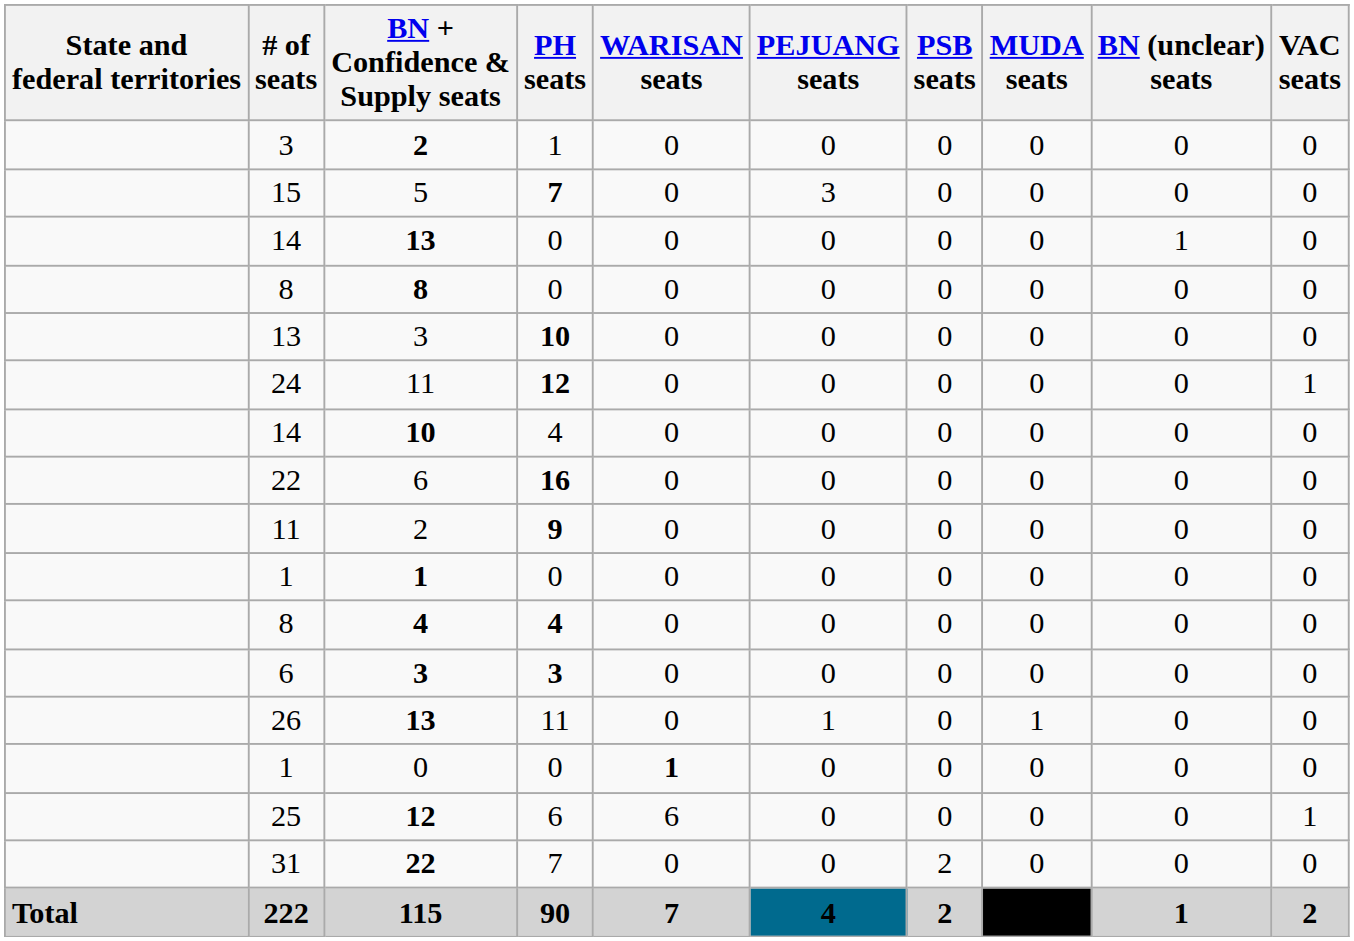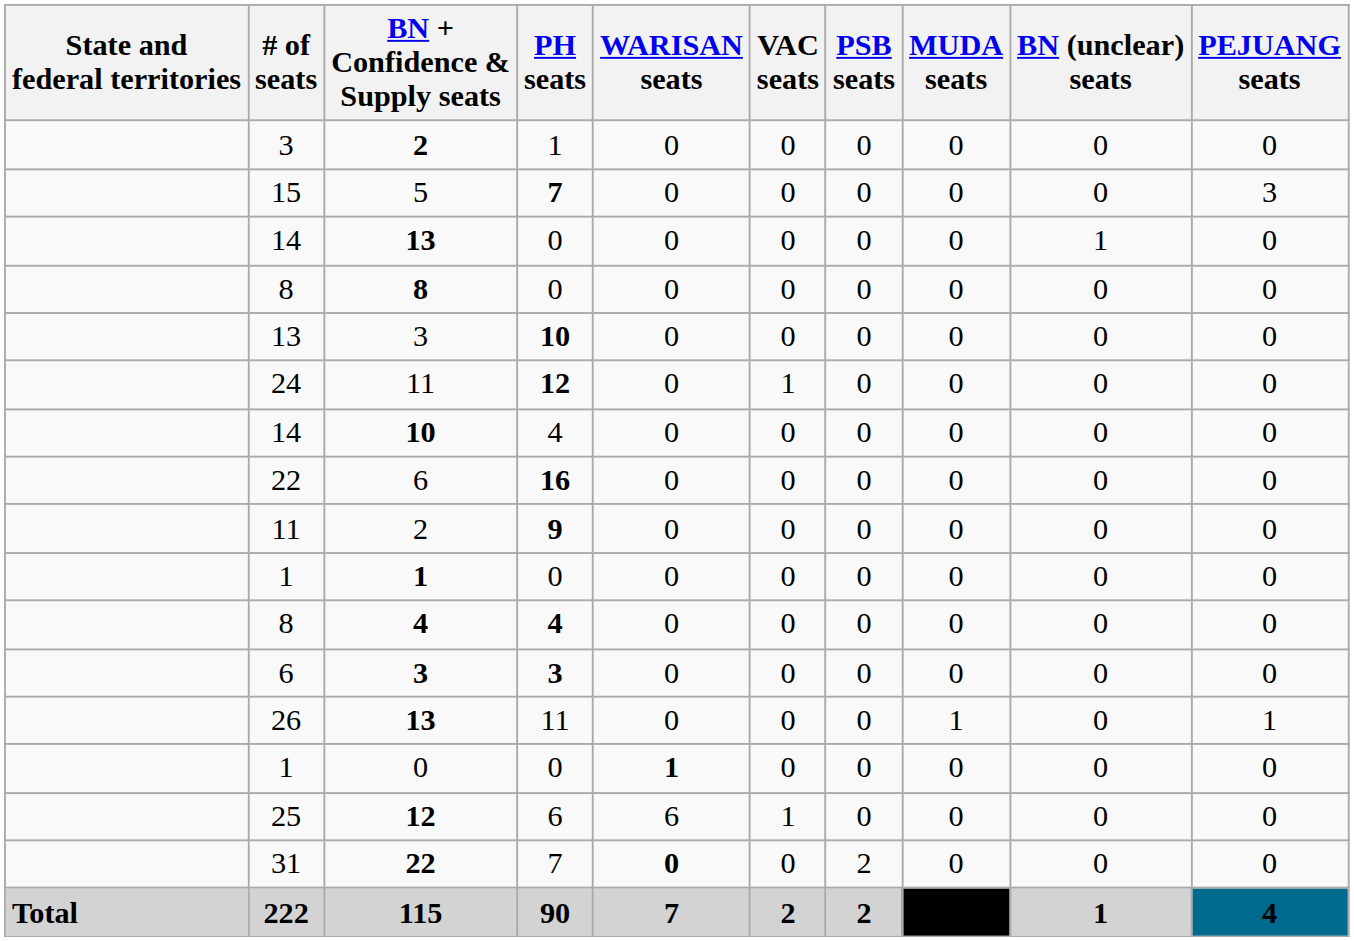columns swapped: (828, 62) <-> (1310, 62)
(671, 863) normal -> (671, 863) bold
